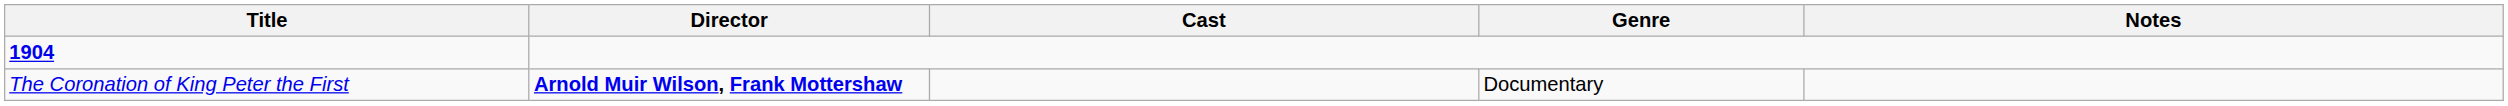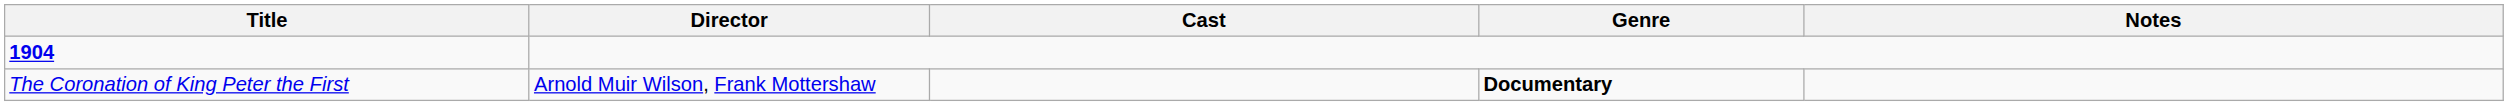(718, 84) bold -> (705, 84) normal
(1543, 84) normal -> (1548, 84) bold
